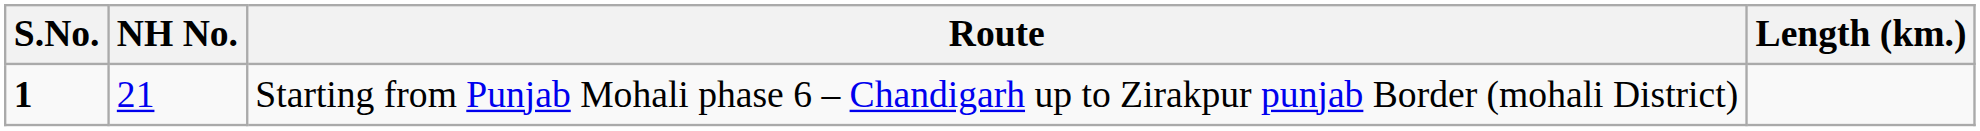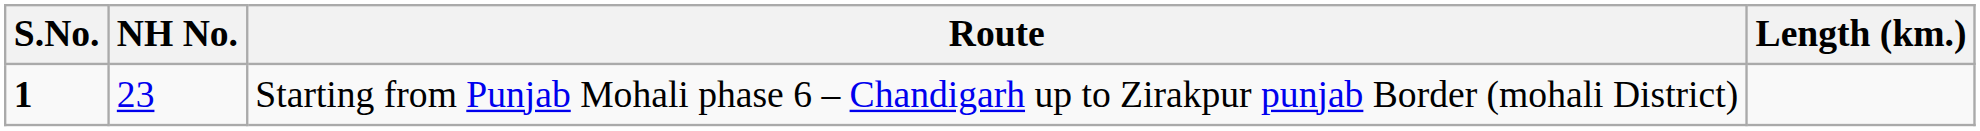(136, 93) 21 -> (136, 93) 23
